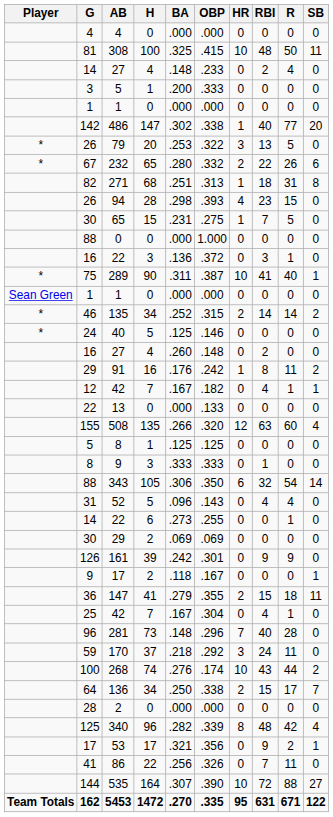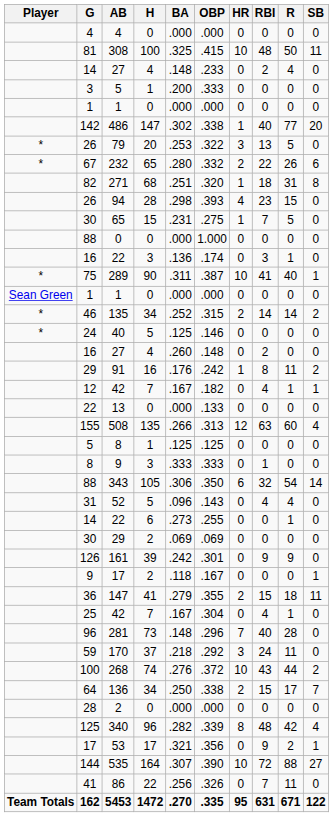(212, 182) .313 -> (212, 182) .320
(212, 257) .372 -> (212, 257) .174
(212, 426) .320 -> (212, 426) .313
(212, 671) .174 -> (212, 671) .372
rows swapped: (90, 764) <-> (90, 783)
